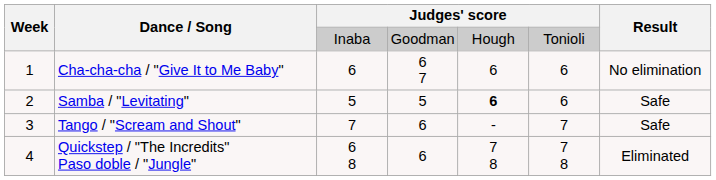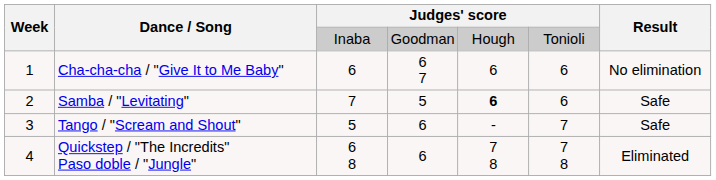(352, 101) 5 -> (352, 101) 7
(352, 124) 7 -> (352, 124) 5
